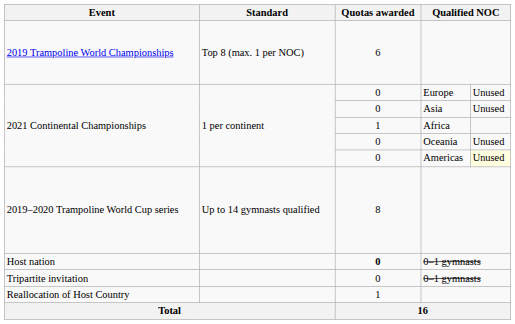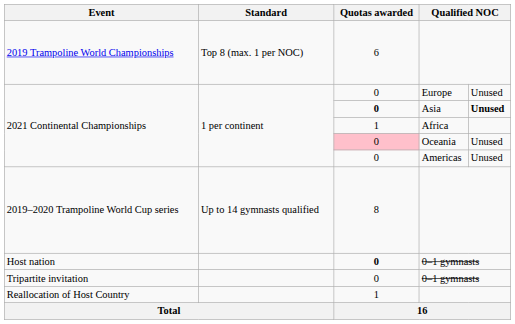(378, 109) normal -> (376, 109) bold
(489, 109) normal -> (488, 109) bold
(378, 142) no background -> (376, 142) pink background
(489, 158) lightyellow background -> (487, 158) no background
